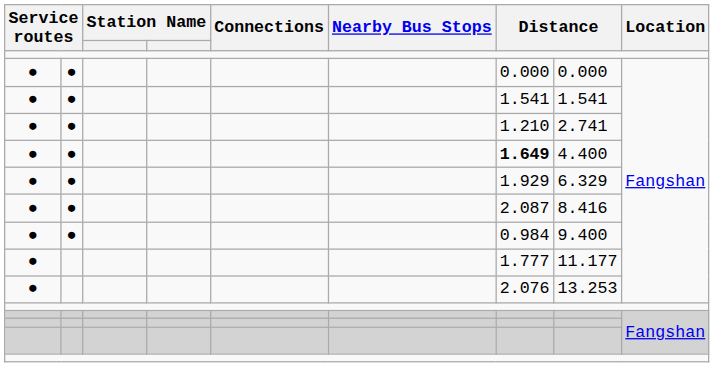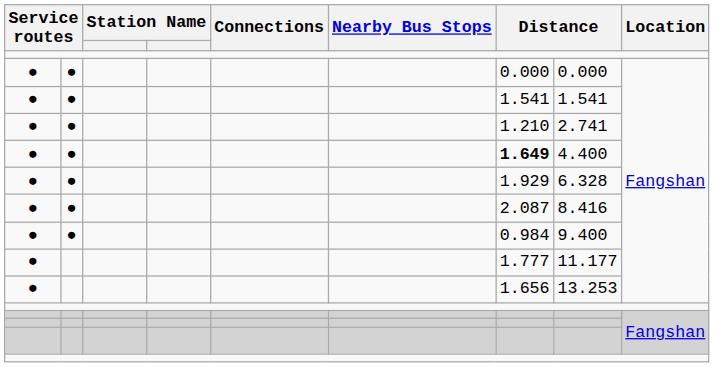(582, 181) 6.329 -> (582, 181) 6.328
(525, 289) 2.076 -> (525, 289) 1.656
